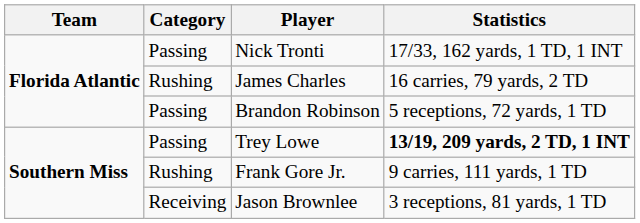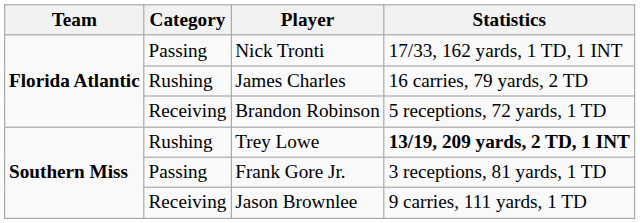(178, 111) Passing -> (187, 111) Receiving
(178, 141) Passing -> (181, 141) Rushing
(181, 172) Rushing -> (178, 172) Passing
(488, 172) 9 carries, 111 yards, 1 TD -> (498, 172) 3 receptions, 81 yards, 1 TD
(498, 202) 3 receptions, 81 yards, 1 TD -> (488, 202) 9 carries, 111 yards, 1 TD
